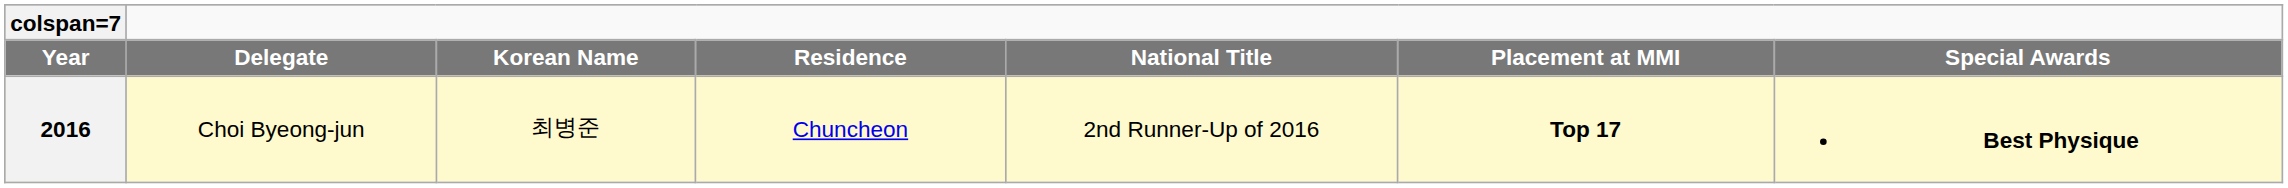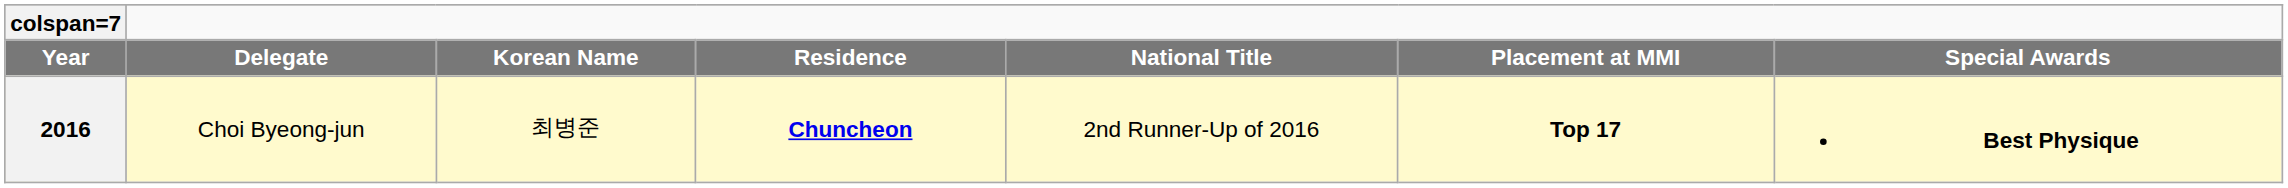(850, 128) normal -> (850, 128) bold
